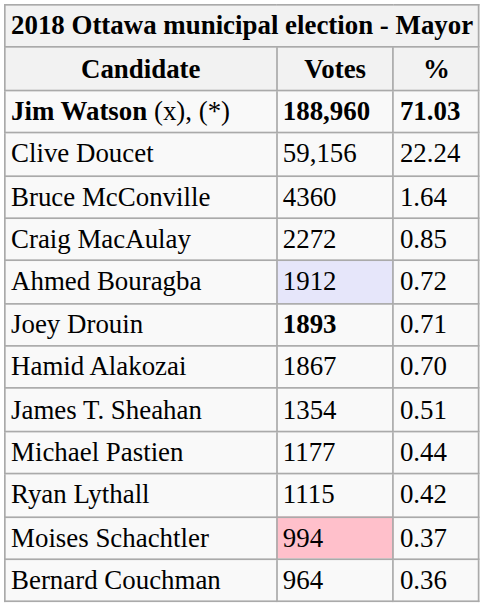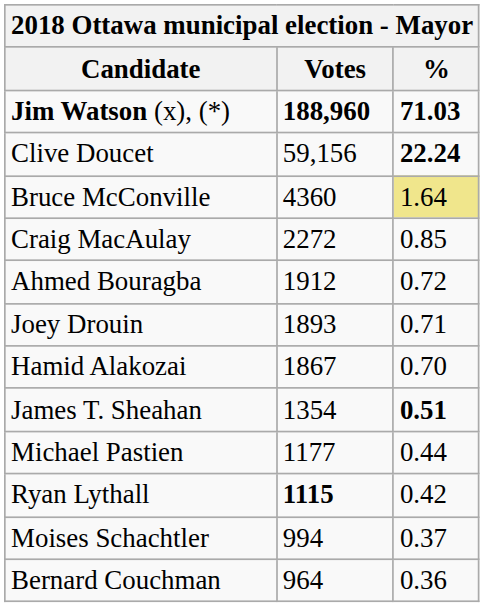(430, 153) normal -> (430, 153) bold
(423, 196) no background -> (423, 196) khaki background
(310, 281) lavender background -> (310, 281) no background
(310, 324) bold -> (310, 324) normal
(423, 409) normal -> (423, 409) bold
(309, 494) normal -> (308, 494) bold
(303, 537) pink background -> (303, 537) no background
